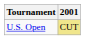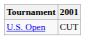(69, 27) khaki background -> (69, 27) no background
